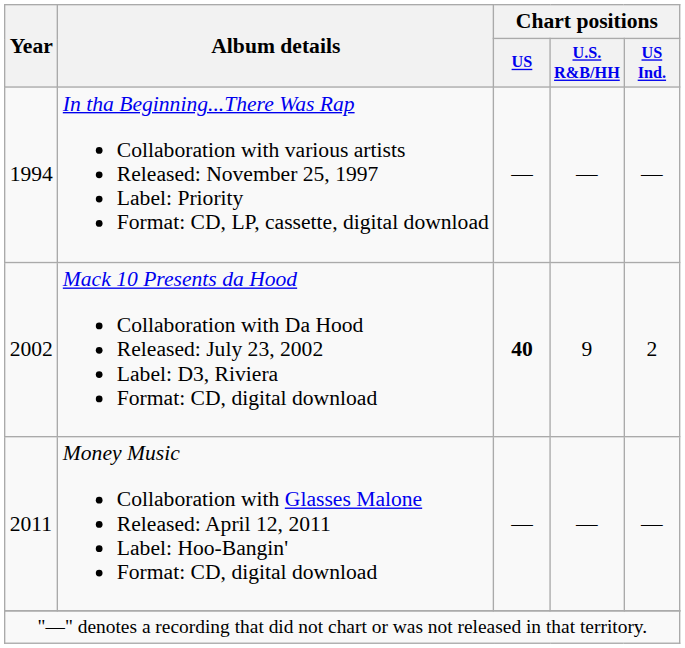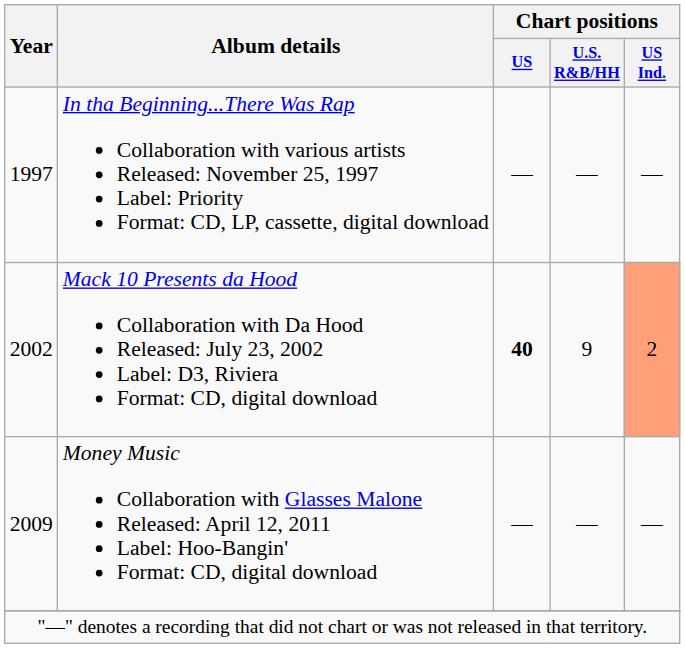(31, 174) 1994 -> (31, 174) 1997
(652, 349) no background -> (652, 349) lightsalmon background
(31, 523) 2011 -> (31, 523) 2009
